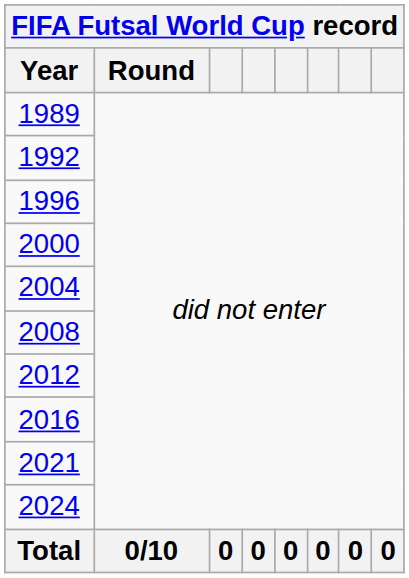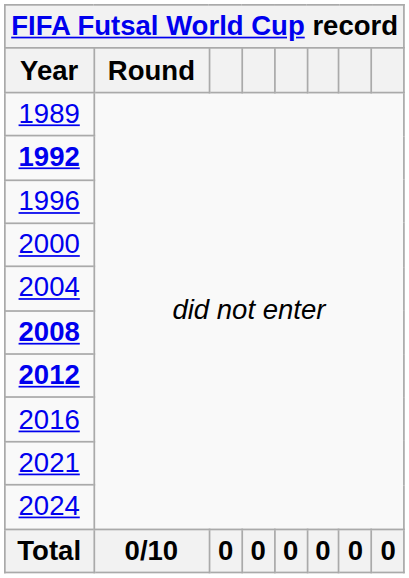(49, 157) normal -> (49, 157) bold
(49, 331) normal -> (49, 331) bold
(49, 375) normal -> (49, 375) bold
